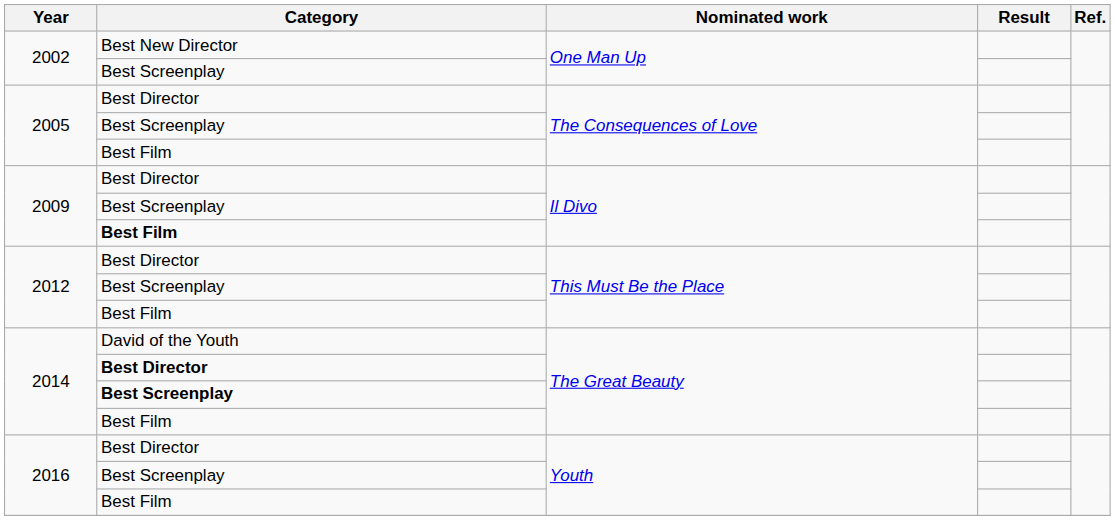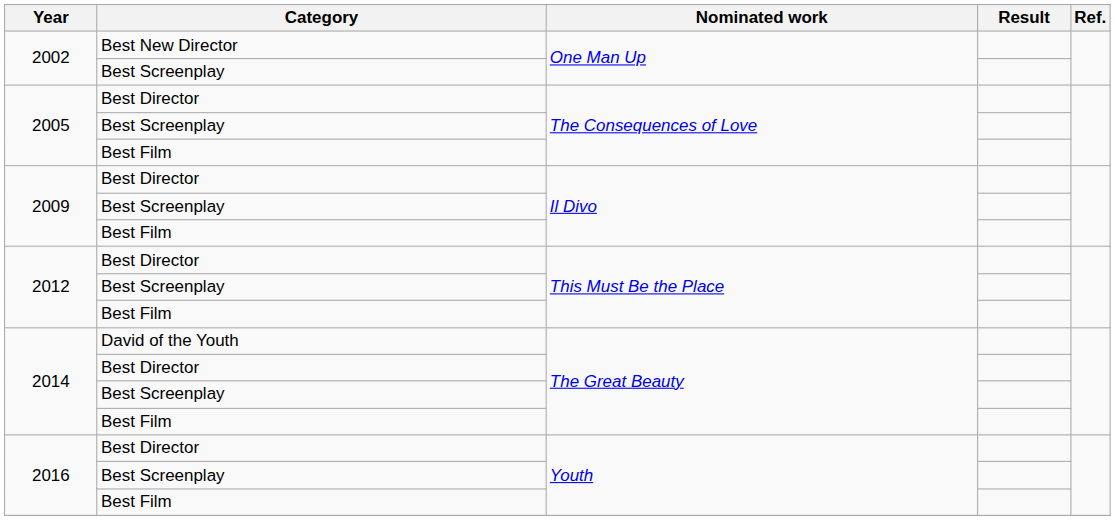(139, 233) bold -> (136, 233) normal
(154, 367) bold -> (150, 367) normal
(167, 394) bold -> (163, 394) normal
